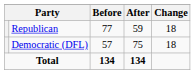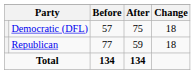rows swapped: (50, 45) <-> (35, 28)
